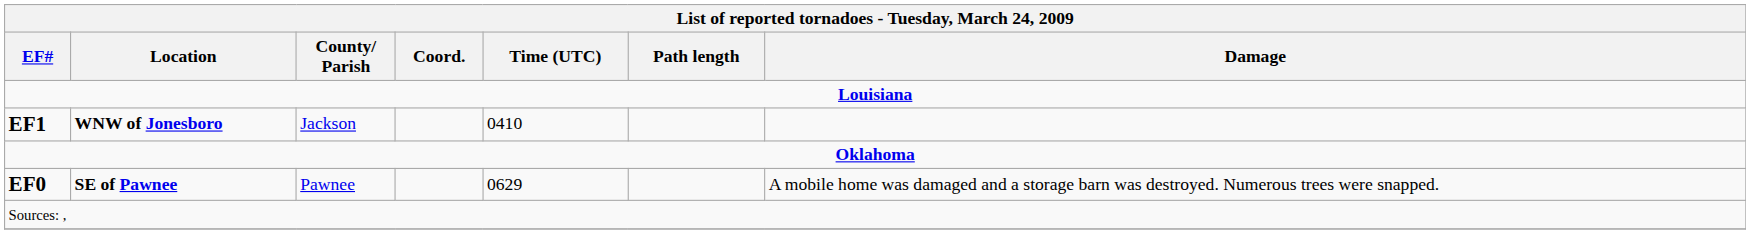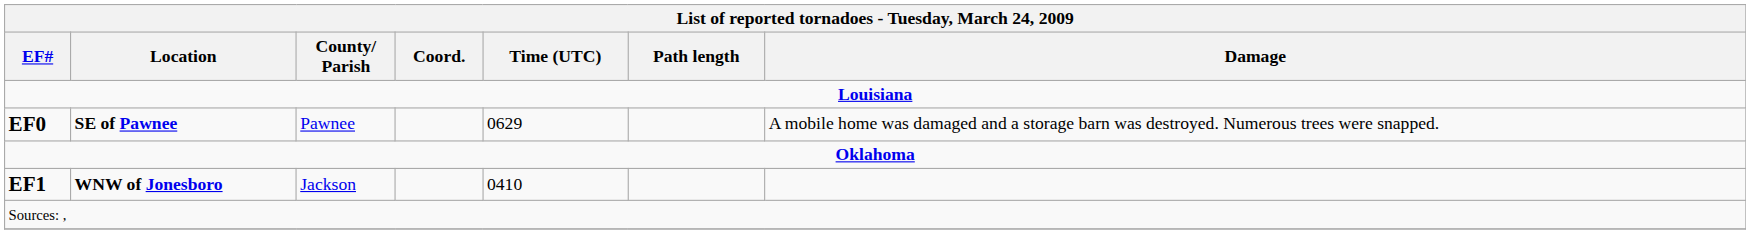rows swapped: (27, 124) <-> (27, 184)
